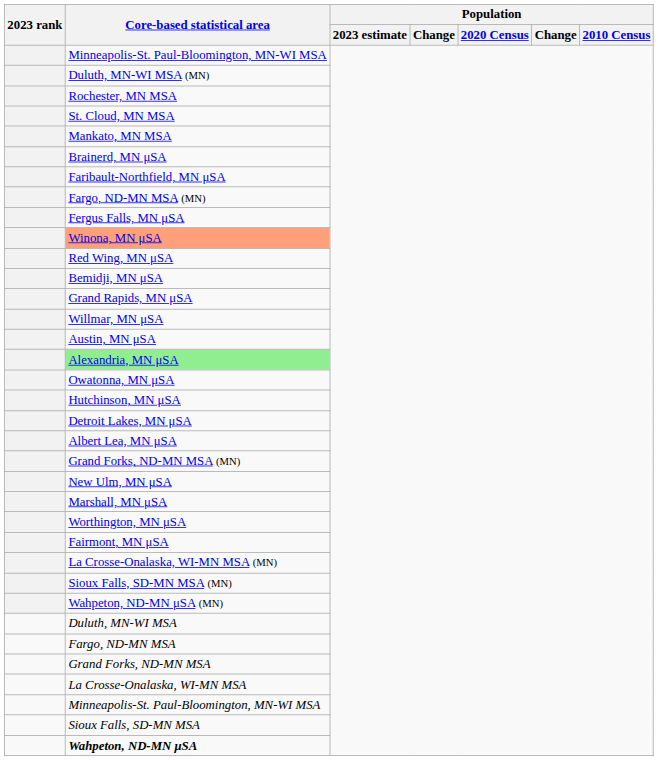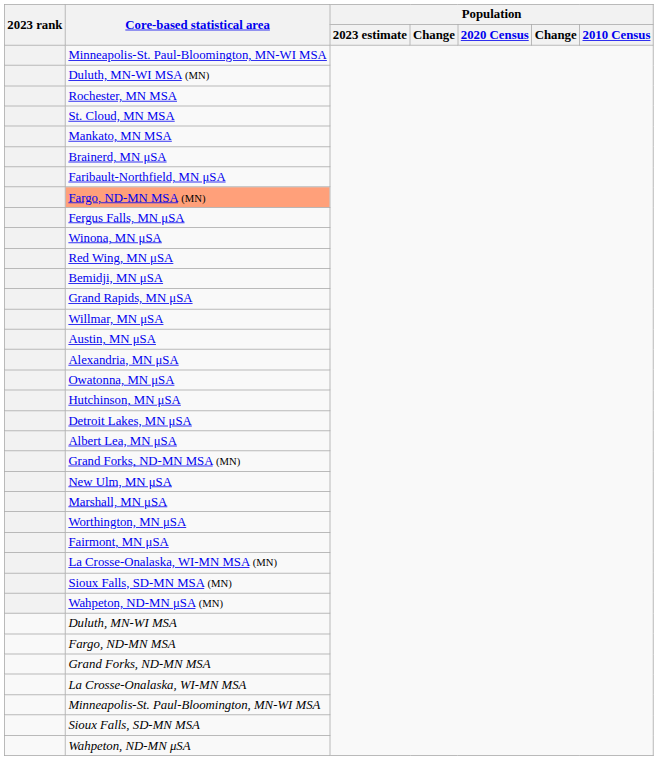(137, 197) no background -> (137, 197) lightsalmon background
(115, 237) lightsalmon background -> (115, 237) no background
(124, 359) lightgreen background -> (124, 359) no background
(133, 745) bold -> (129, 745) normal
